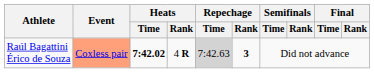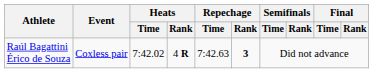(101, 53) lightsalmon background -> (101, 53) no background
(149, 53) bold -> (148, 53) normal
(214, 53) lightgrey background -> (213, 53) no background
